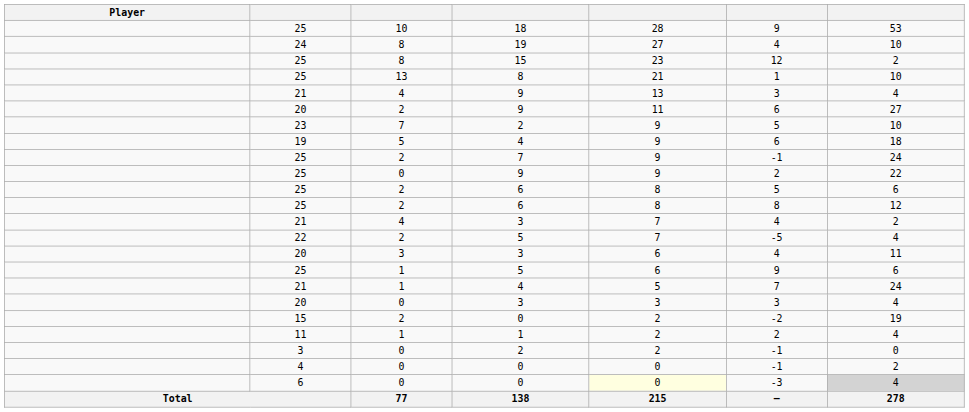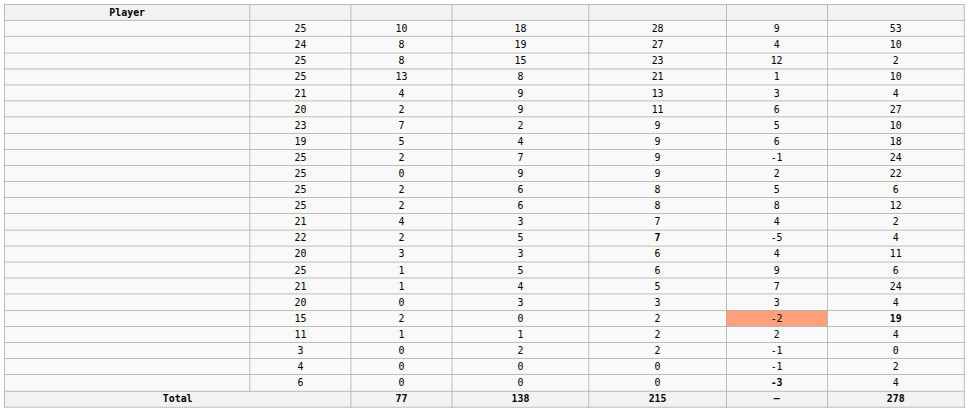(658, 238) normal -> (658, 238) bold
(777, 318) no background -> (777, 318) lightsalmon background
(896, 318) normal -> (896, 318) bold
(658, 383) lightyellow background -> (658, 383) no background
(777, 383) normal -> (777, 383) bold
(896, 383) lightgrey background -> (896, 383) no background
